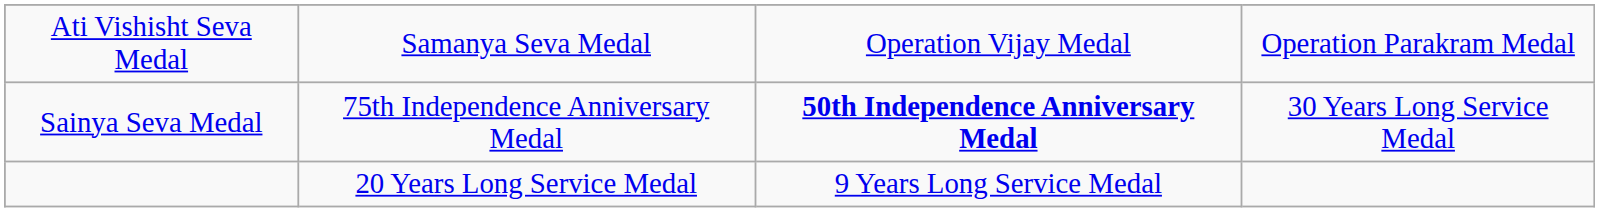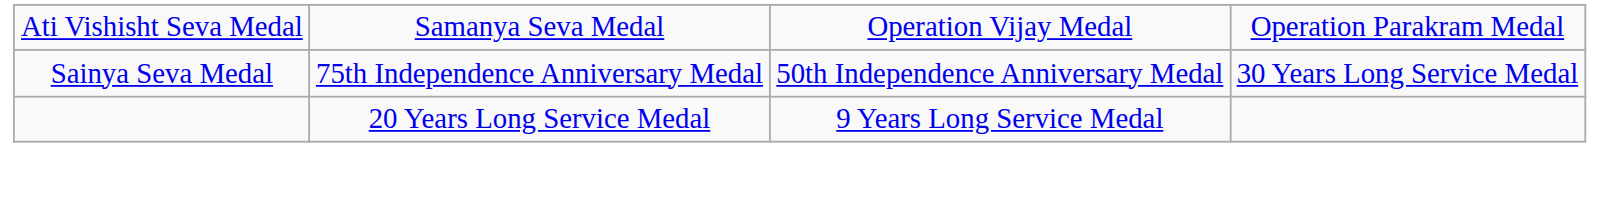(998, 121) bold -> (1000, 73) normal
